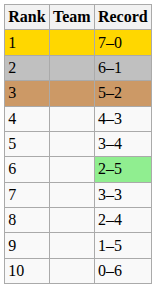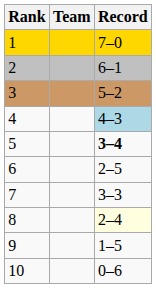(110, 118) no background -> (110, 118) lightblue background
(110, 144) normal -> (110, 144) bold
(110, 169) lightgreen background -> (110, 169) no background
(110, 220) no background -> (110, 220) lightyellow background
